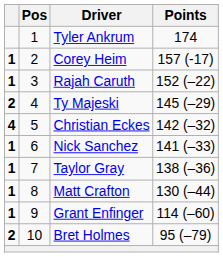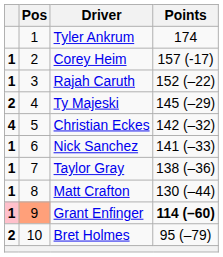(12, 213) no background -> (12, 213) pink background
(34, 213) no background -> (34, 213) lightsalmon background
(186, 213) normal -> (186, 213) bold
